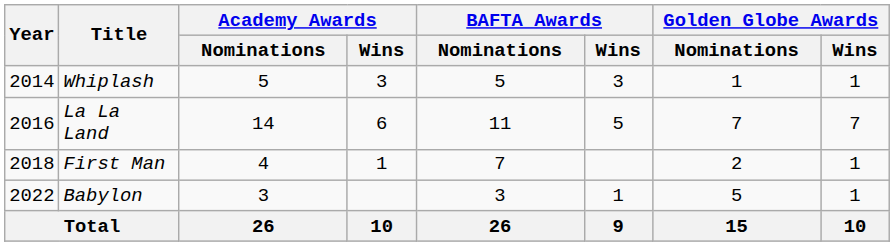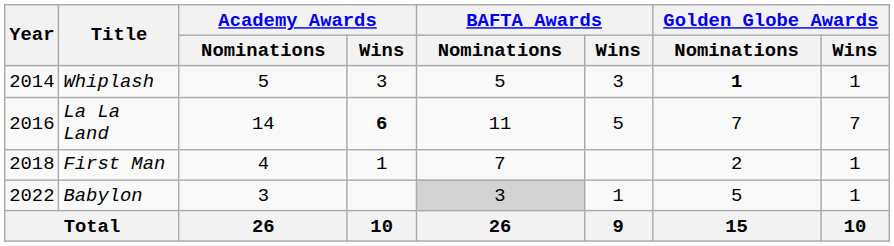(737, 82) normal -> (737, 82) bold
(382, 123) normal -> (382, 123) bold
(500, 195) no background -> (500, 195) lightgrey background
